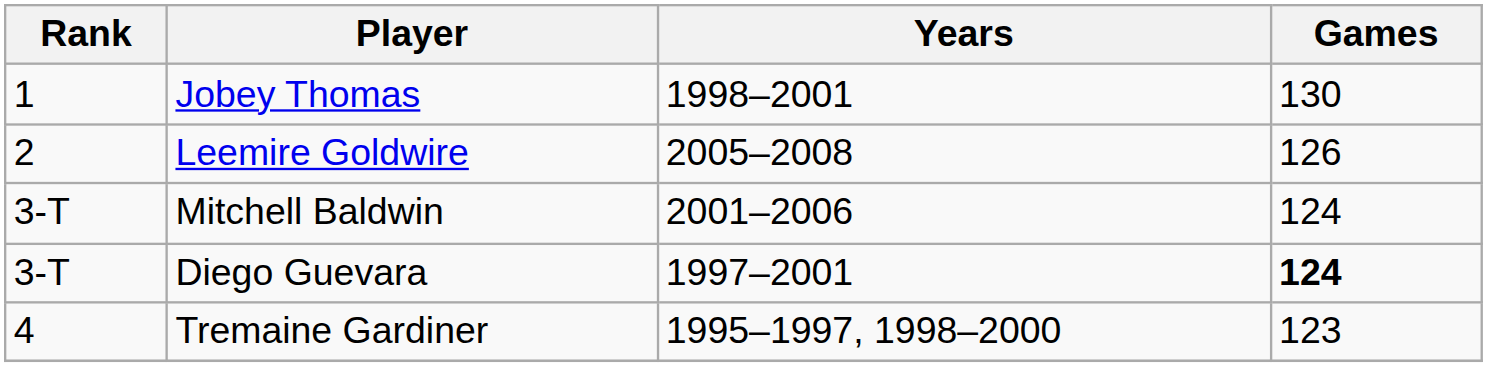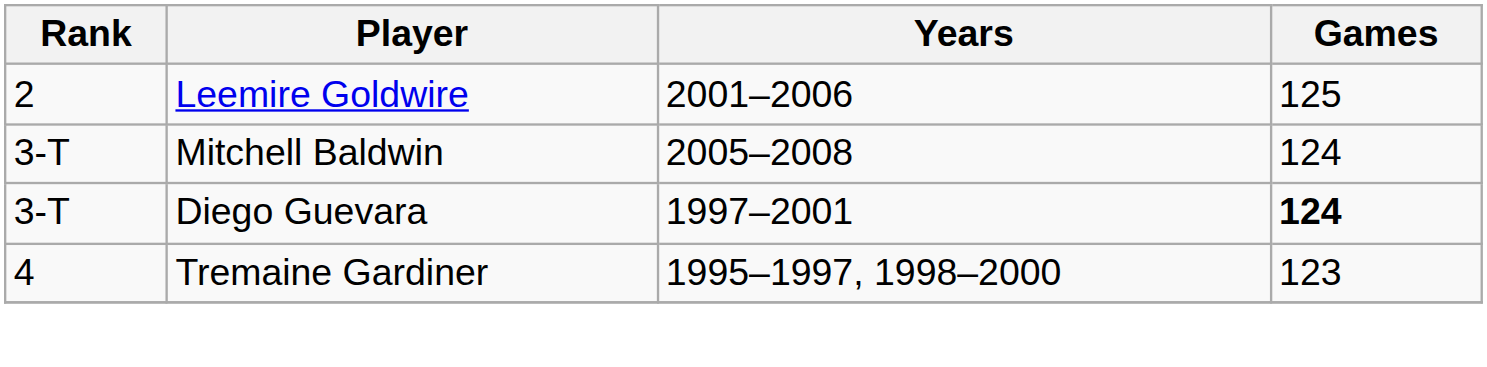- row: (298, 93)
(759, 152) 2005–2008 -> (759, 93) 2001–2006
(1310, 152) 126 -> (1310, 93) 125
(759, 212) 2001–2006 -> (759, 152) 2005–2008
